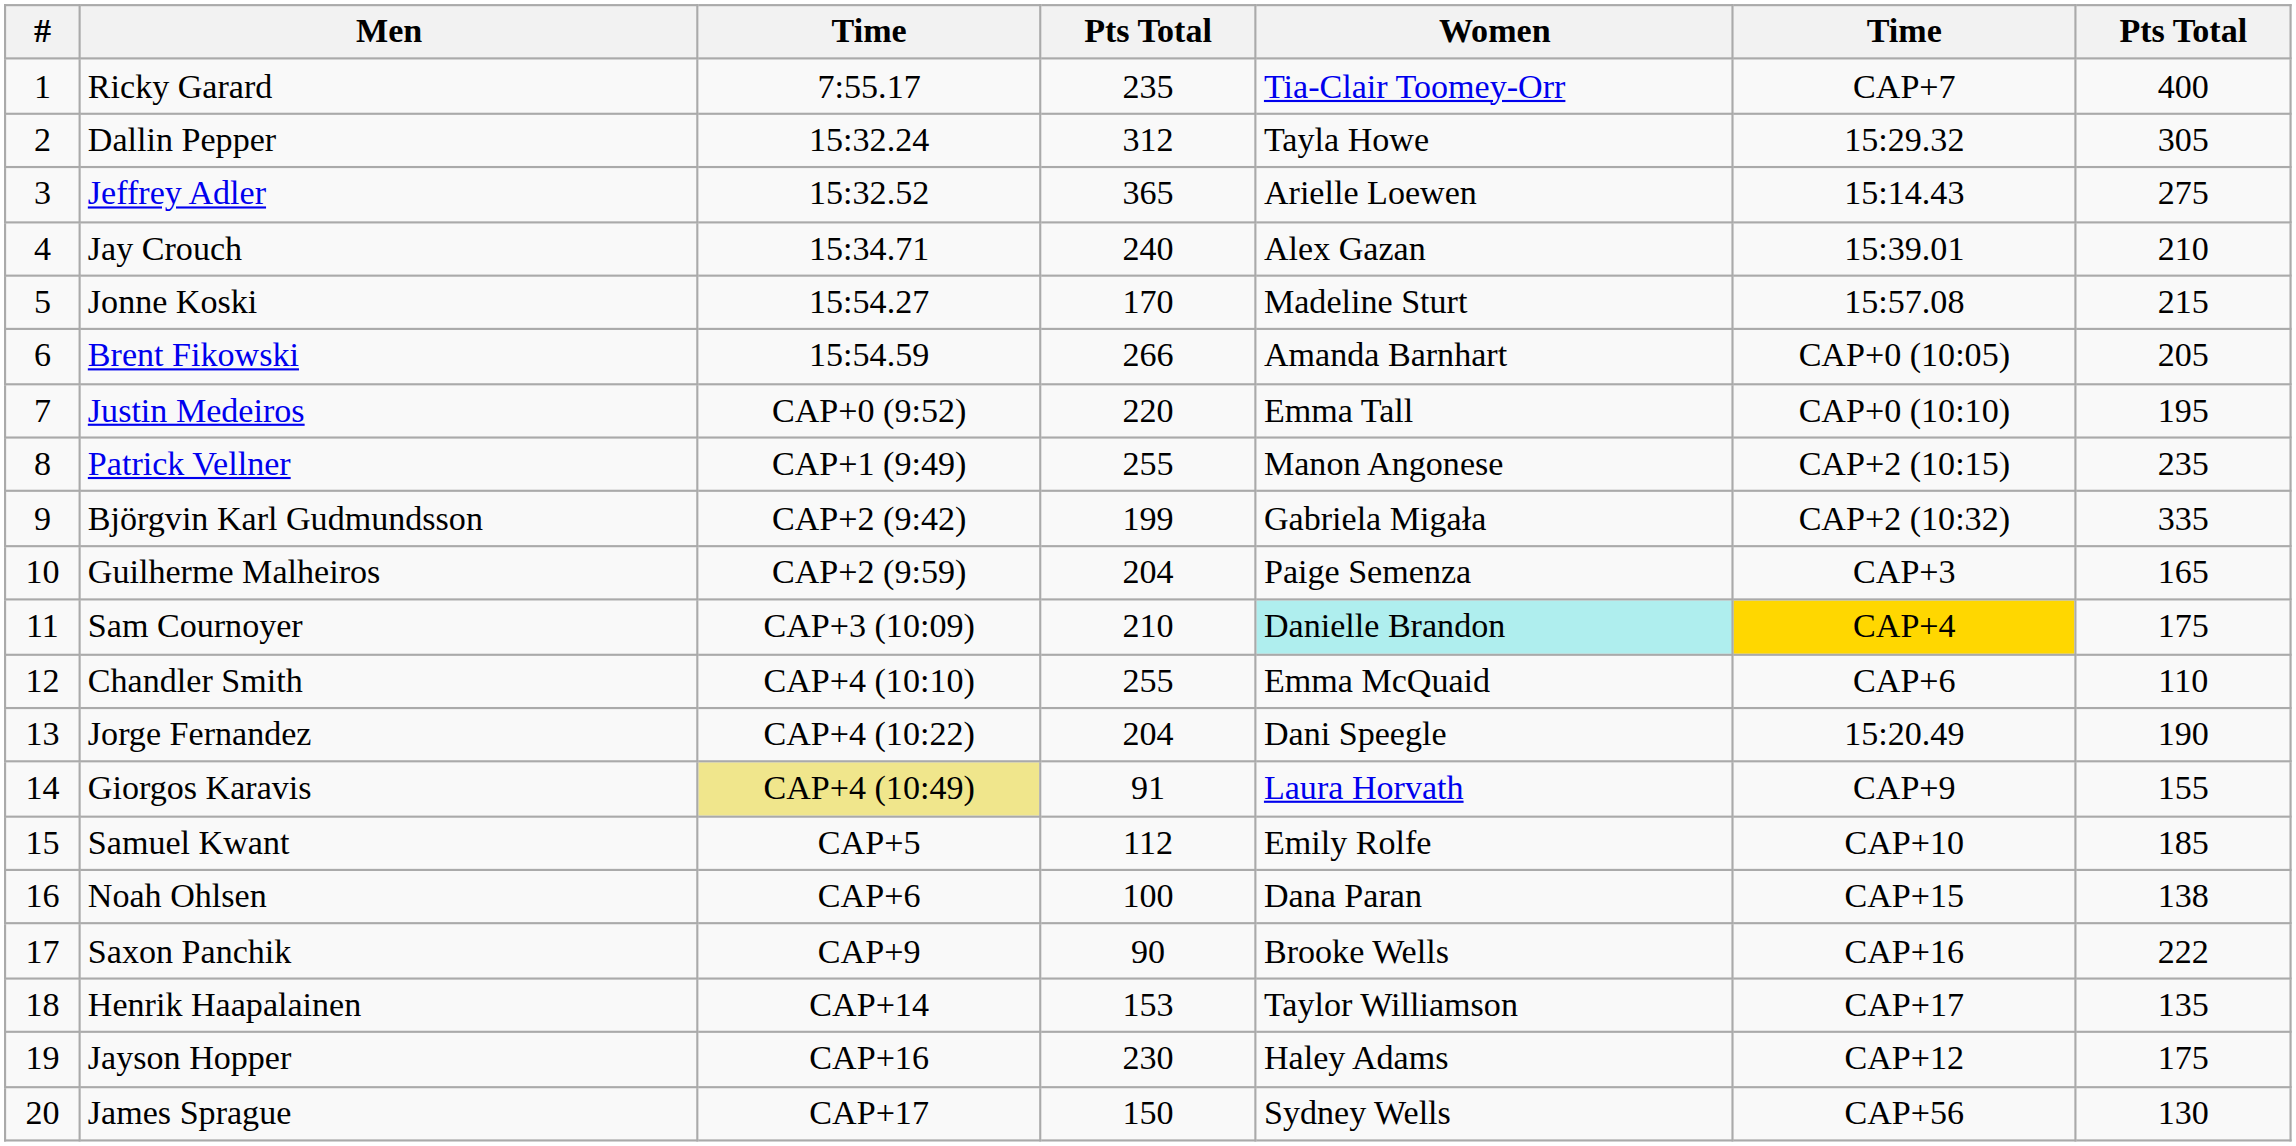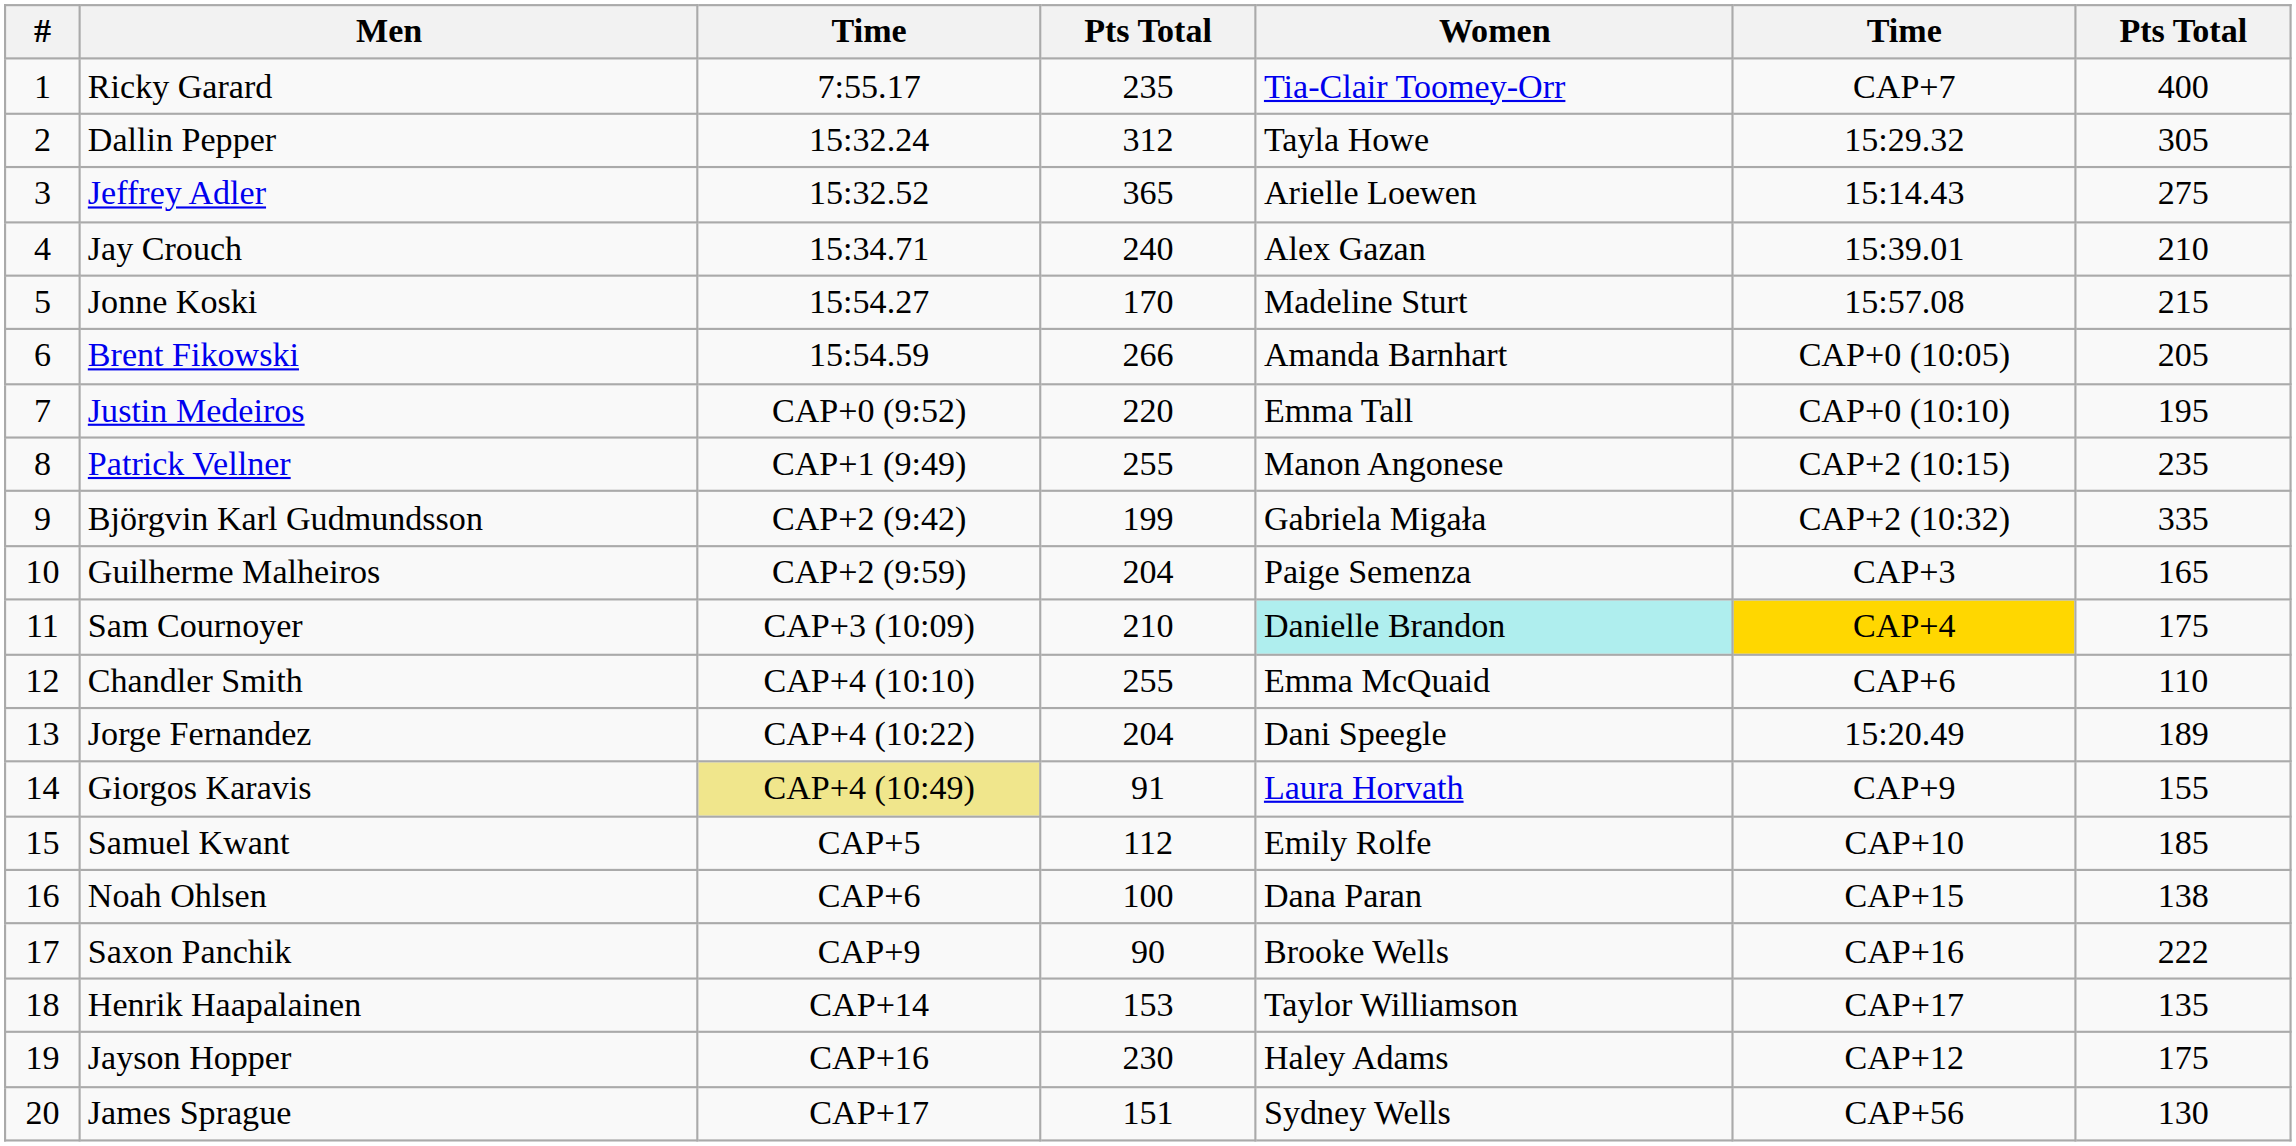(2183, 734) 190 -> (2183, 734) 189
(1148, 1112) 150 -> (1148, 1112) 151
